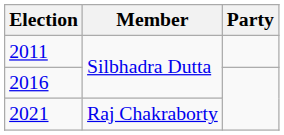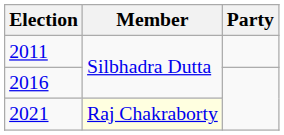(152, 113) no background -> (152, 113) lightyellow background
